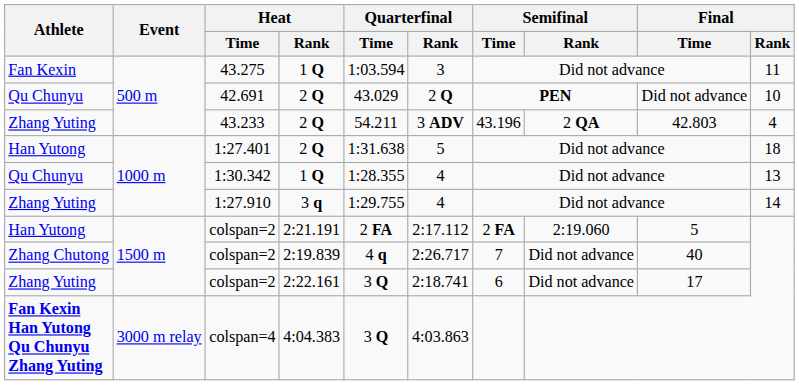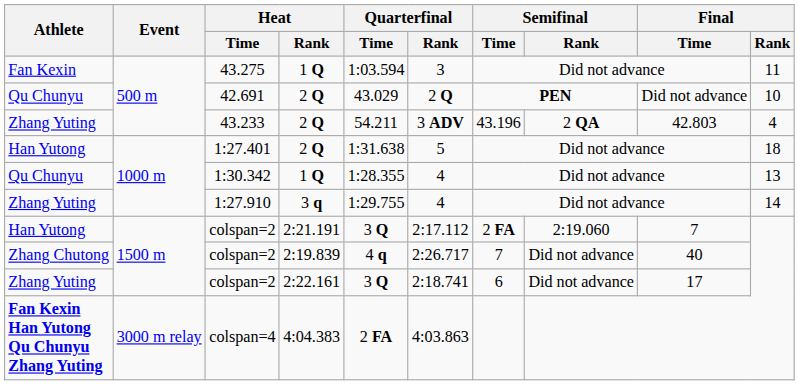(376, 229) 2 FA -> (376, 229) 3 Q
(694, 229) 5 -> (694, 229) 7
(376, 337) 3 Q -> (376, 337) 2 FA
